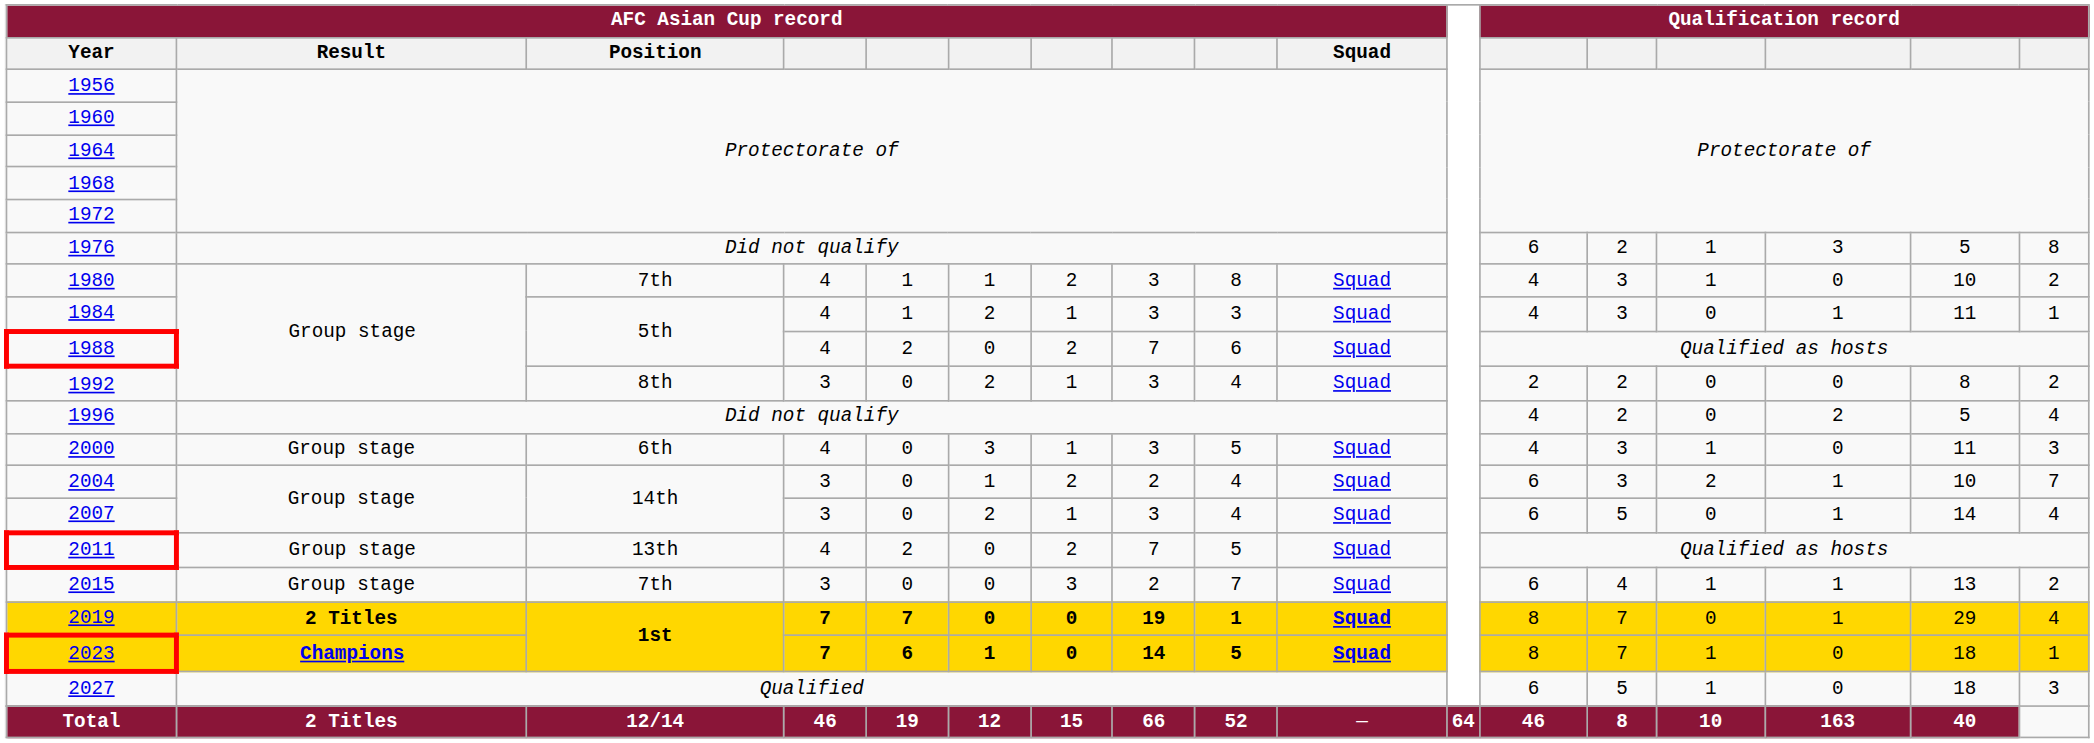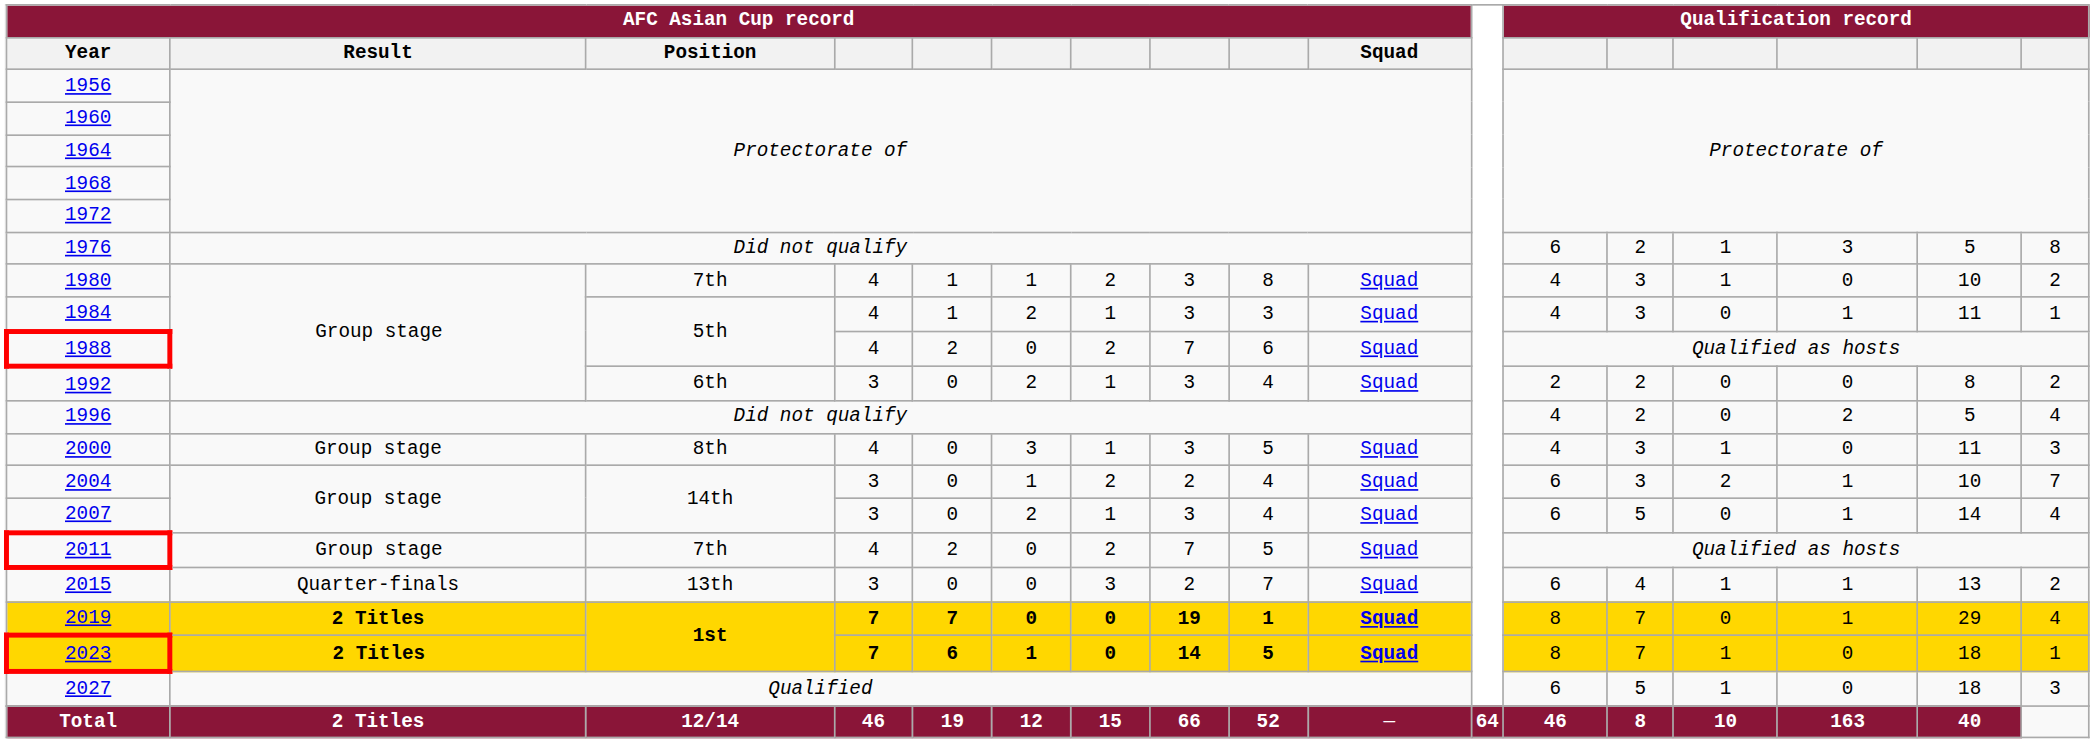(655, 383) 8th -> (710, 383) 6th
(655, 449) 6th -> (710, 449) 8th
(655, 550) 13th -> (710, 550) 7th
(351, 584) Group stage -> (378, 584) Quarter-finals
(655, 584) 7th -> (710, 584) 13th
(352, 653) Champions -> (379, 653) 2 Titles
